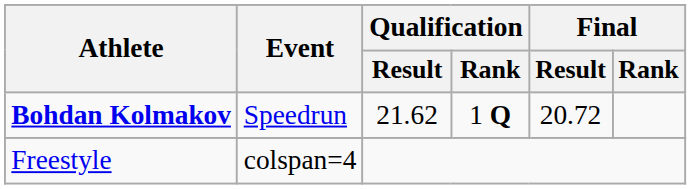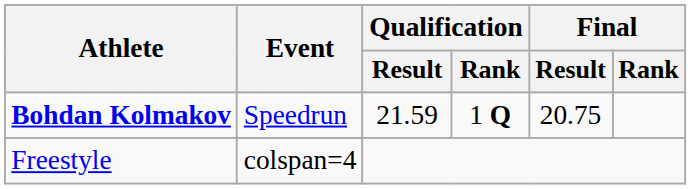(407, 115) 21.62 -> (407, 115) 21.59
(571, 115) 20.72 -> (571, 115) 20.75
